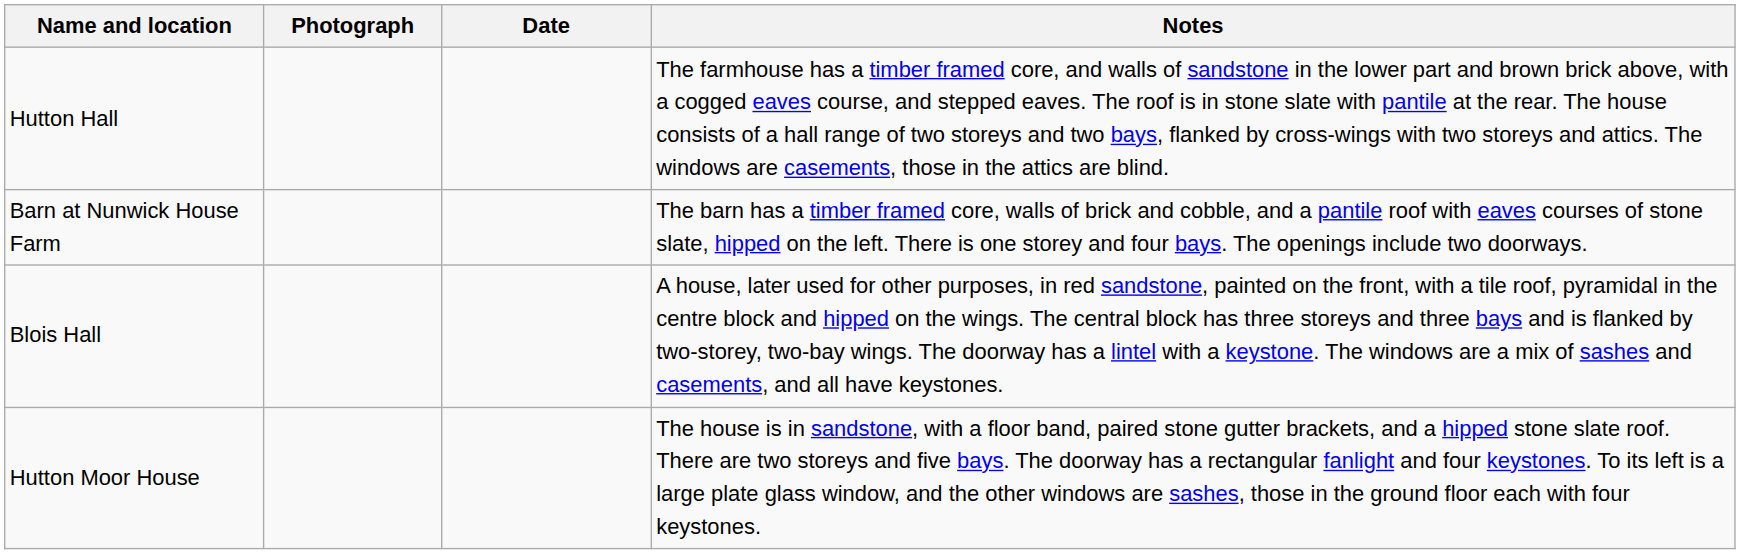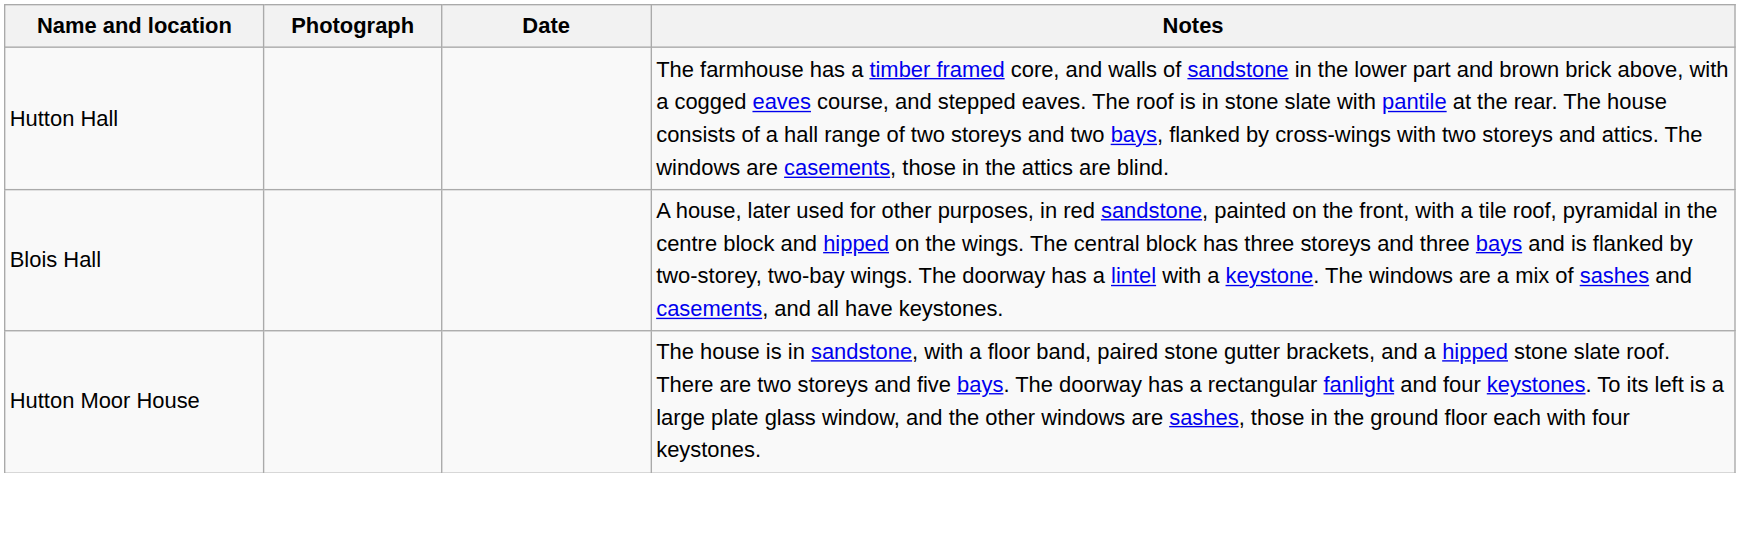- row: (124, 227)
